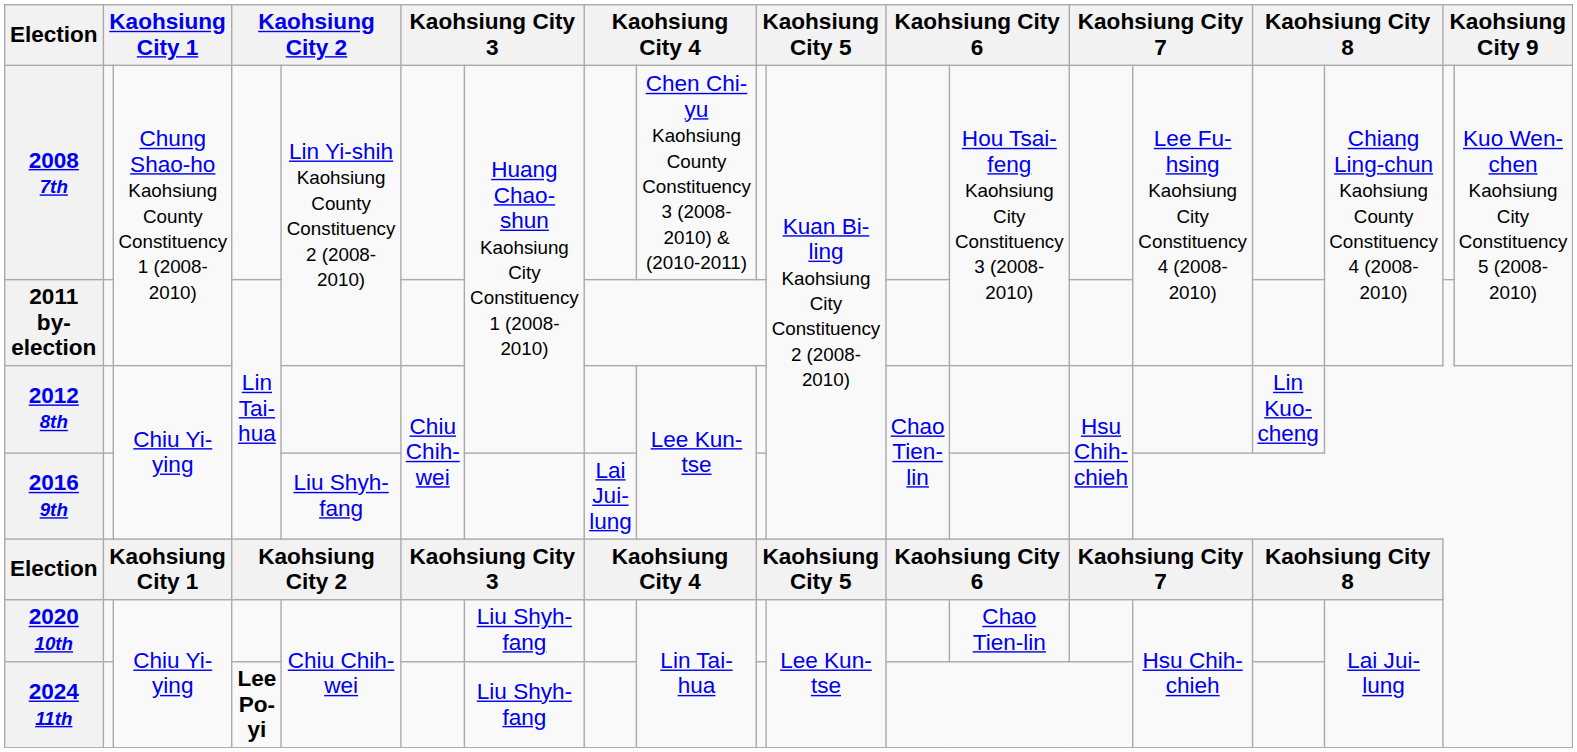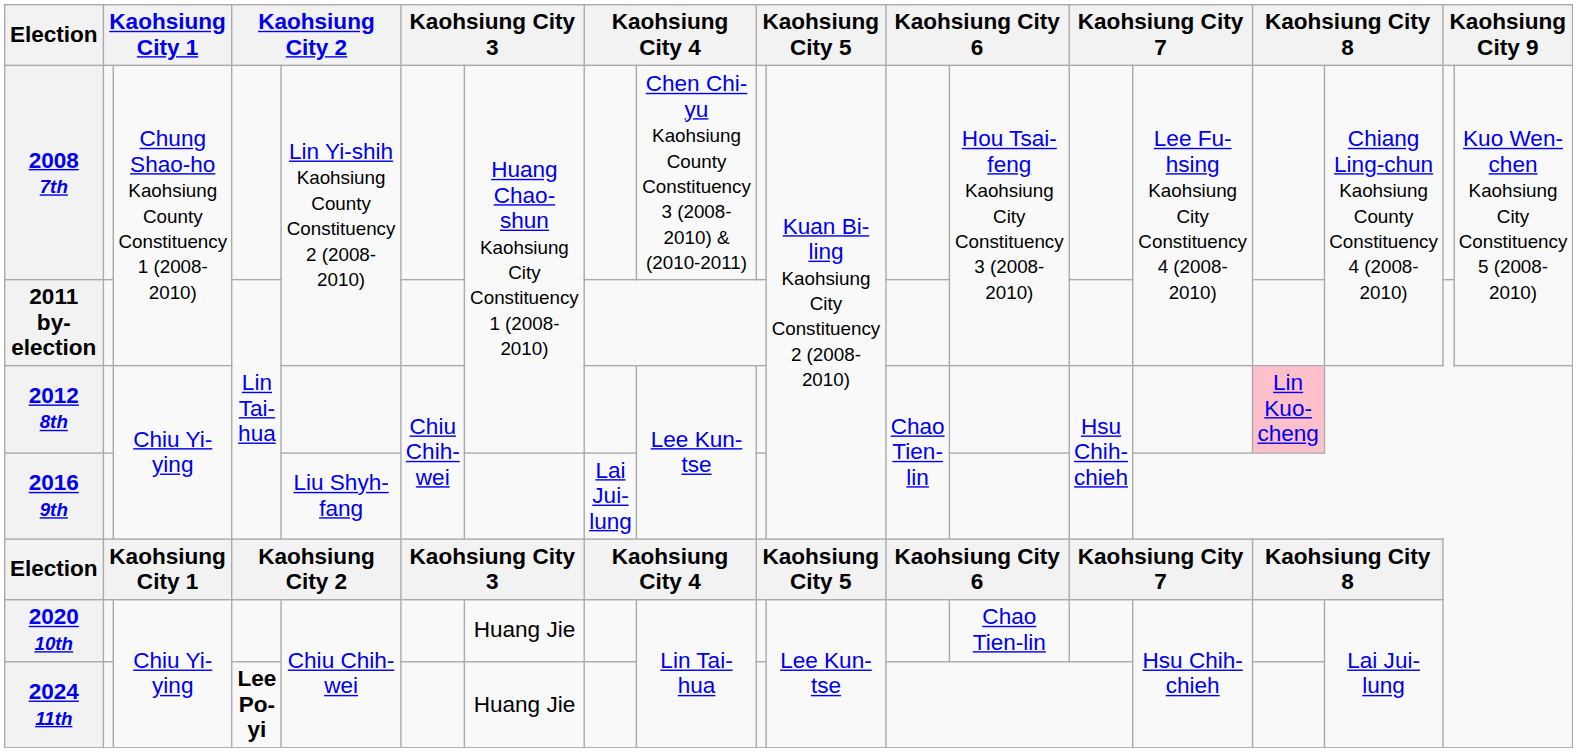(1288, 408) no background -> (1288, 408) pink background
(524, 630) Liu Shyh-fang -> (524, 630) Huang Jie
(524, 704) Liu Shyh-fang -> (524, 704) Huang Jie
